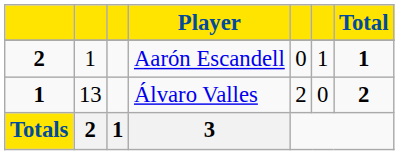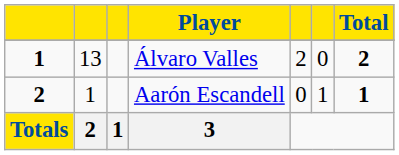rows swapped: (196, 94) <-> (209, 58)
